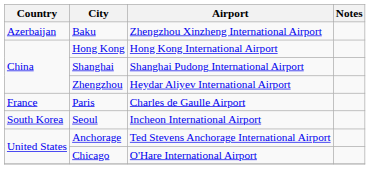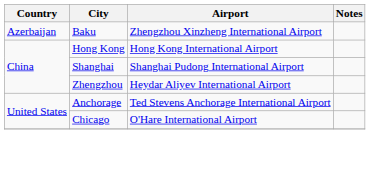- row: (83, 102)
- row: (85, 119)
